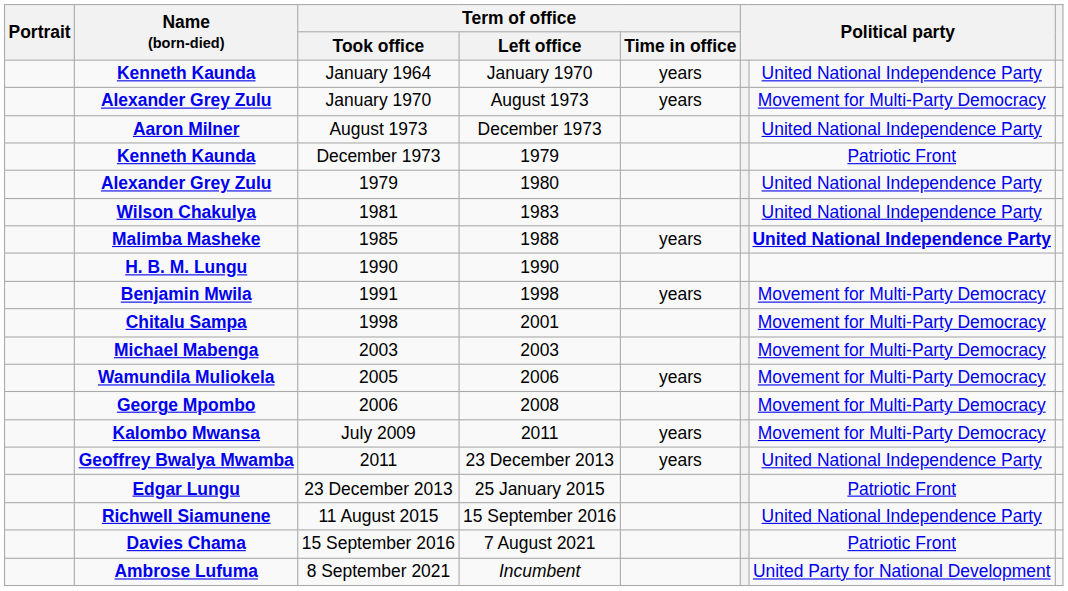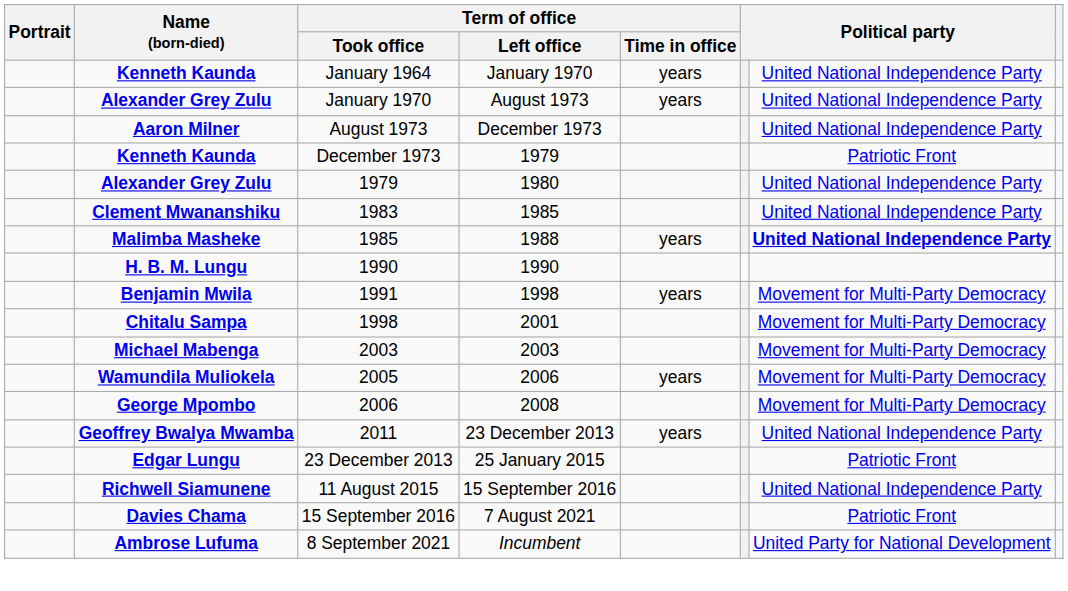(902, 101) Movement for Multi-Party Democracy -> (902, 101) United National Independence Party
- row: (186, 211)
+ row: (186, 211)
- row: (186, 433)
